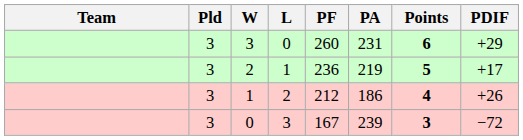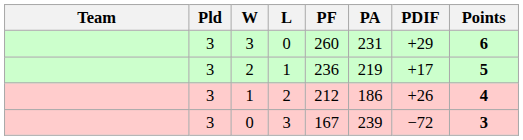columns swapped: (490, 17) <-> (427, 17)
